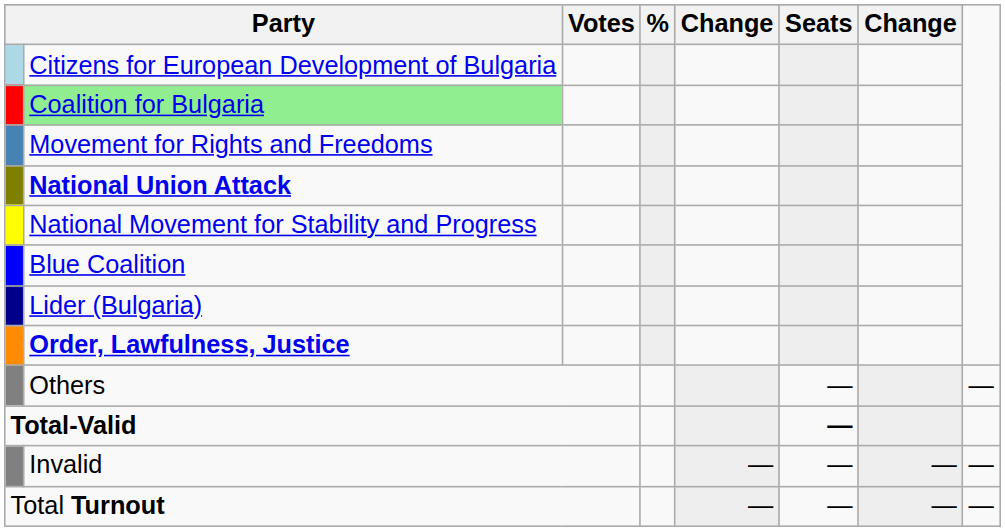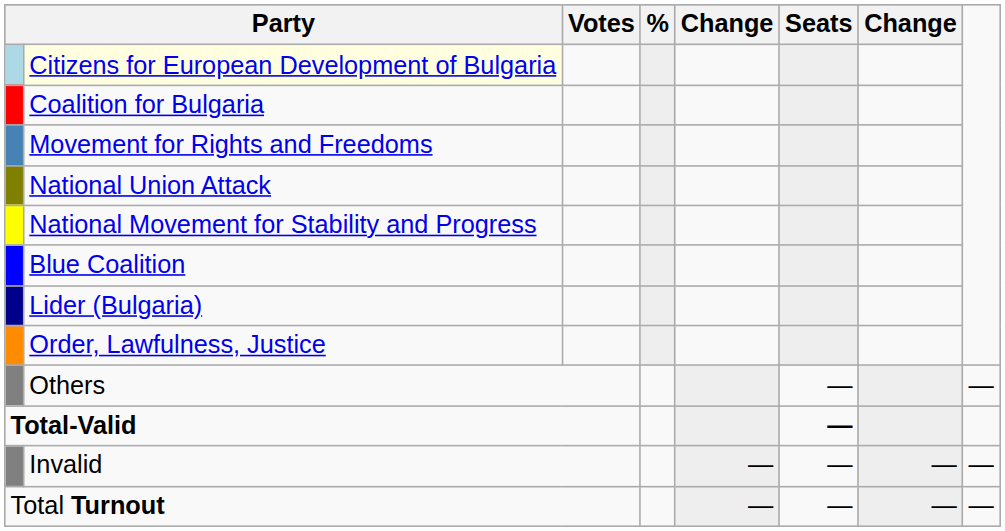(293, 64) no background -> (293, 64) lightyellow background
(147, 104) lightgreen background -> (147, 104) no background
(160, 184) bold -> (150, 184) normal
(189, 345) bold -> (178, 345) normal
